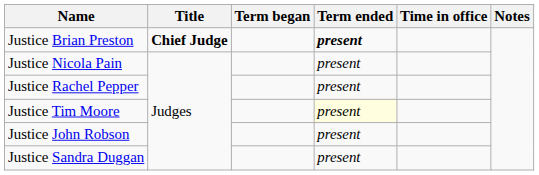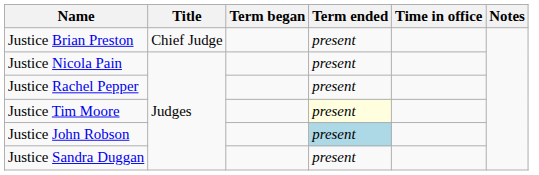(189, 39) bold -> (187, 39) normal
(340, 39) bold -> (334, 39) normal
(339, 134) no background -> (334, 134) lightblue background
